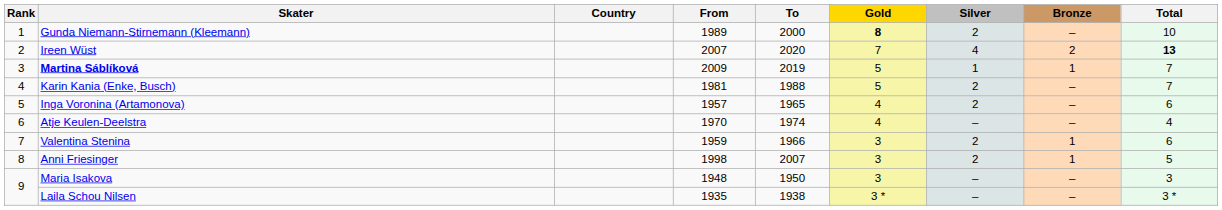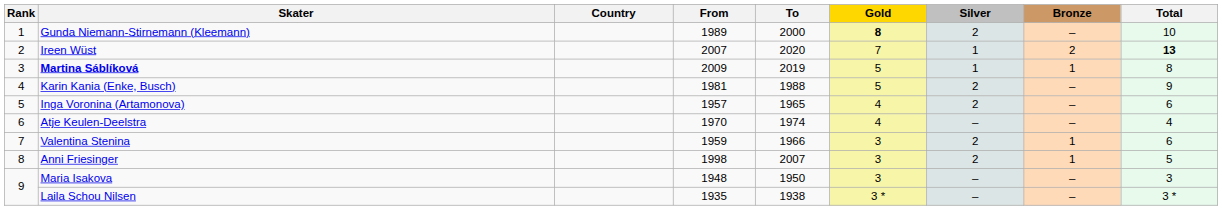(975, 50) 4 -> (975, 50) 1
(1169, 68) 7 -> (1169, 68) 8
(1169, 86) 7 -> (1169, 86) 9
